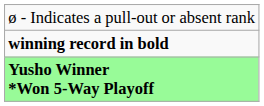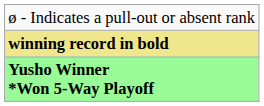(89, 43) no background -> (89, 43) khaki background
